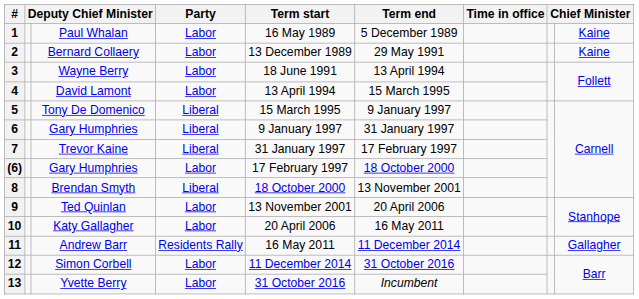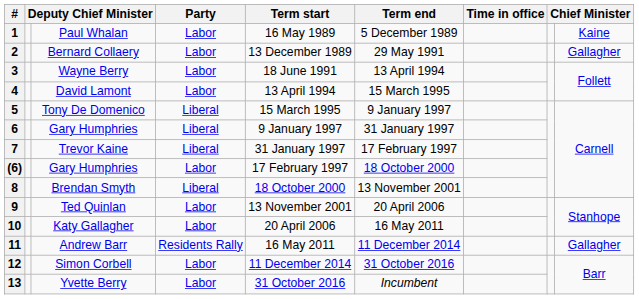(594, 52) Kaine -> (594, 52) Gallagher
